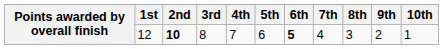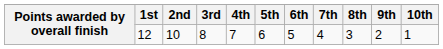(173, 35) bold -> (173, 35) normal
(291, 35) bold -> (291, 35) normal
